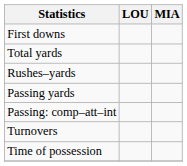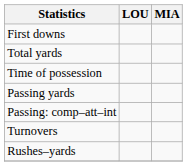rows swapped: (41, 73) <-> (55, 151)
